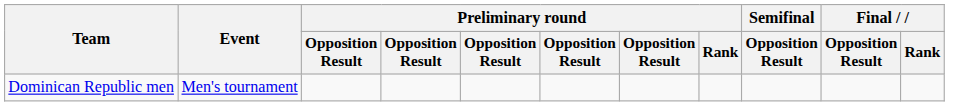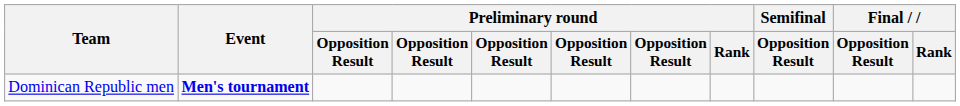(240, 87) normal -> (245, 87) bold
